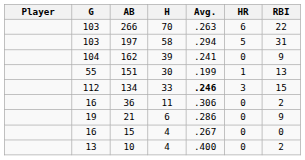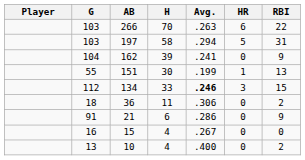(91, 102) 16 -> (91, 102) 18
(91, 117) 19 -> (91, 117) 91
